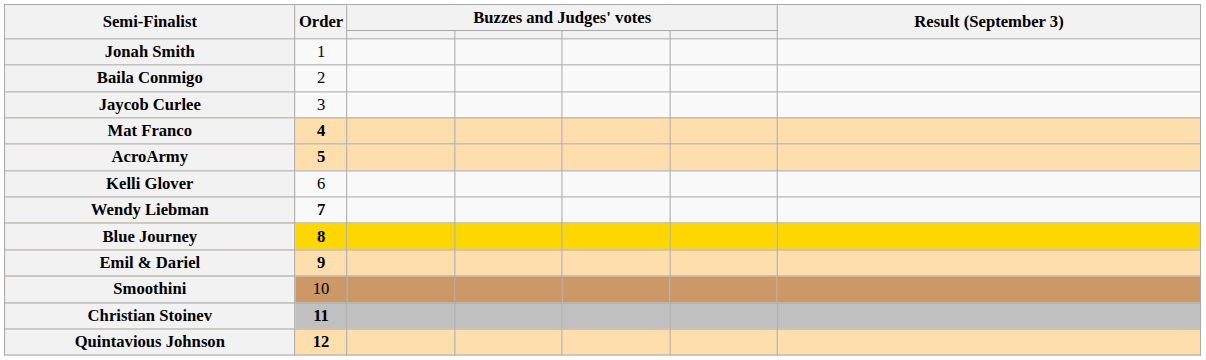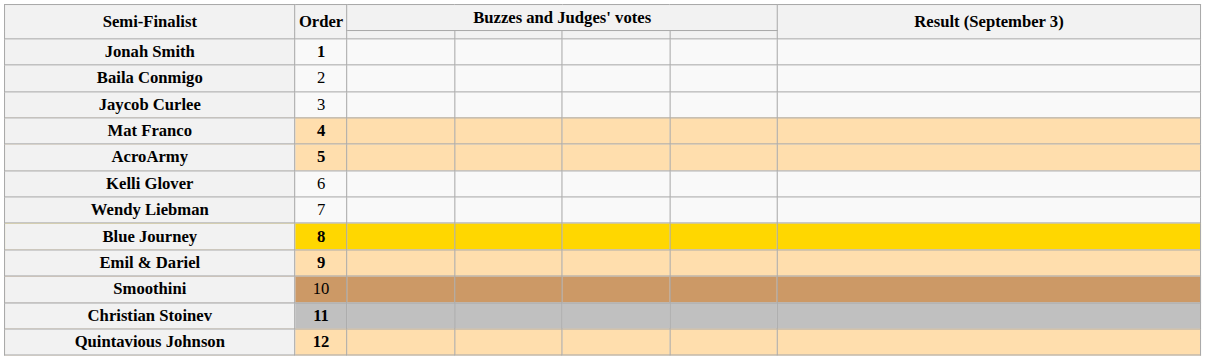(321, 51) normal -> (321, 51) bold
(321, 210) bold -> (321, 210) normal
